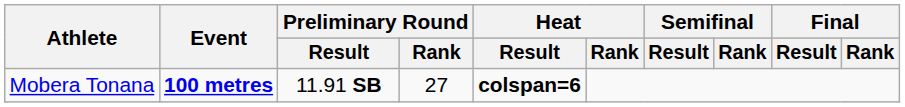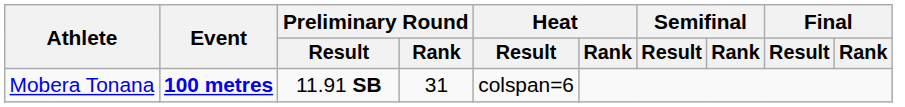(436, 86) 27 -> (436, 86) 31
(530, 86) bold -> (526, 86) normal
